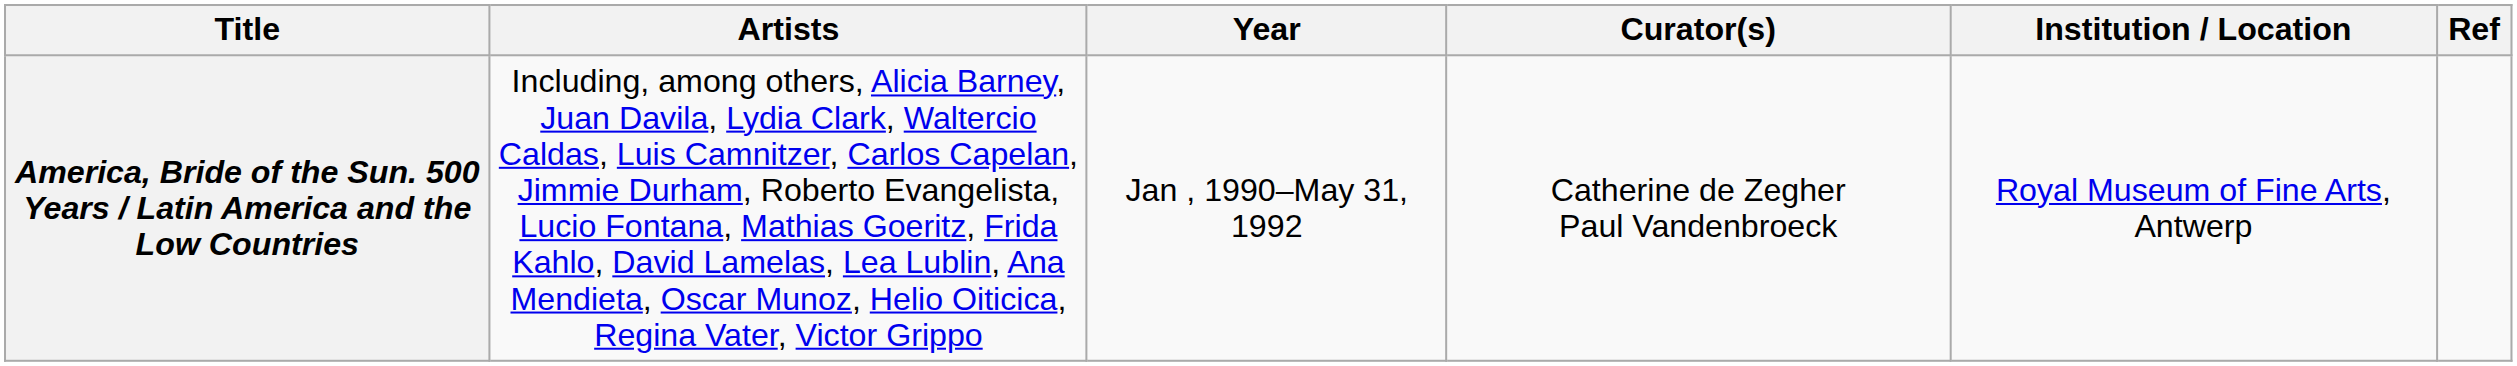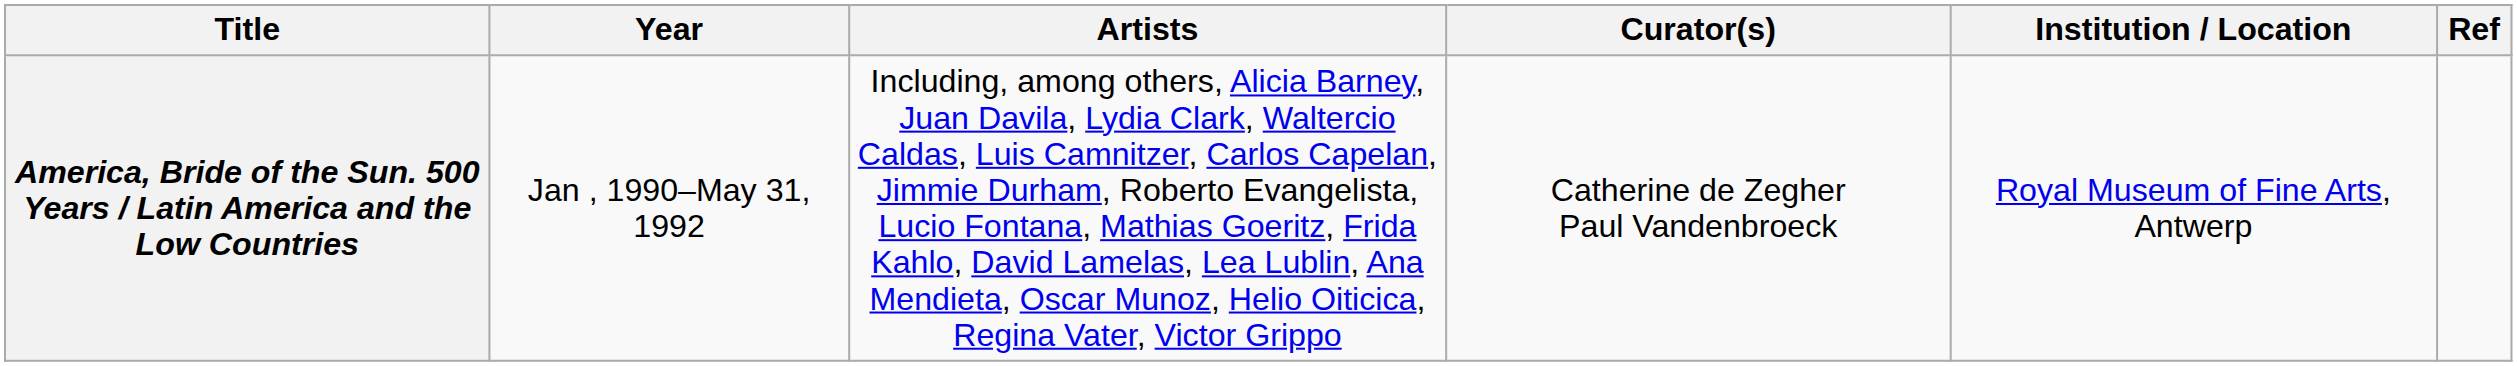columns swapped: (788, 30) <-> (1267, 30)
